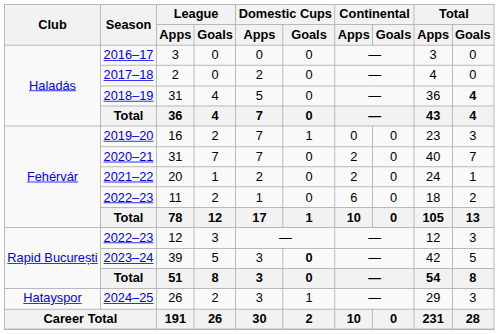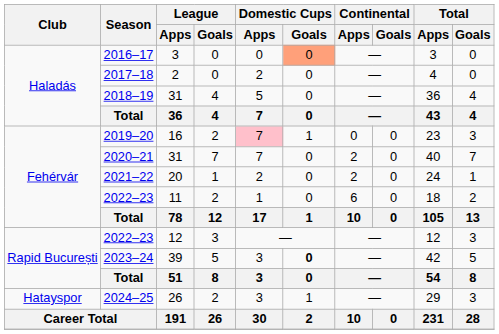(309, 55) no background -> (309, 55) lightsalmon background
(473, 95) bold -> (473, 95) normal
(259, 136) no background -> (259, 136) pink background
